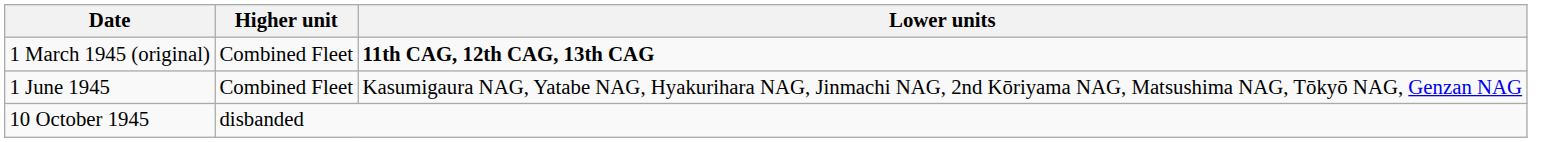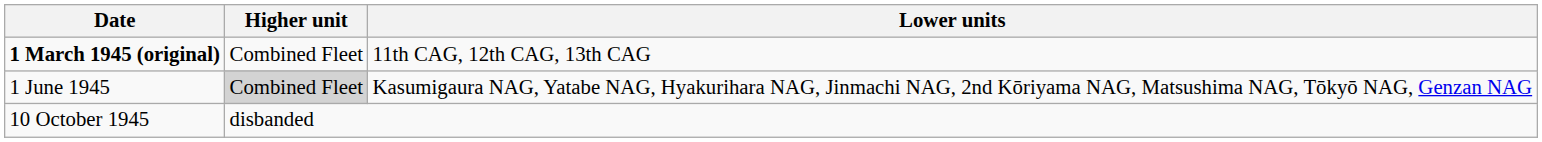(110, 53) normal -> (115, 53) bold
(508, 53) bold -> (512, 53) normal
(286, 86) no background -> (296, 86) lightgrey background
